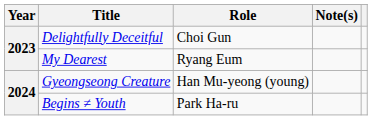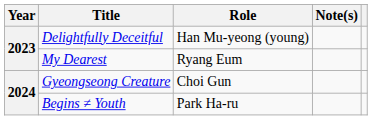(204, 37) Choi Gun -> (243, 37) Han Mu-yeong (young)
(243, 81) Han Mu-yeong (young) -> (204, 81) Choi Gun
